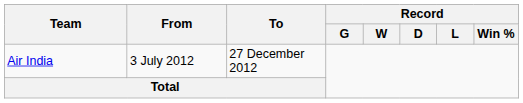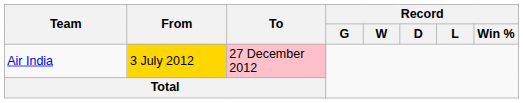(162, 61) no background -> (162, 61) gold background
(267, 61) no background -> (267, 61) pink background
